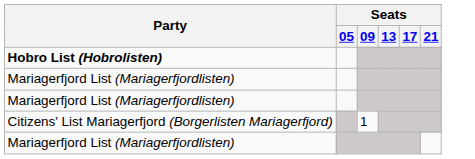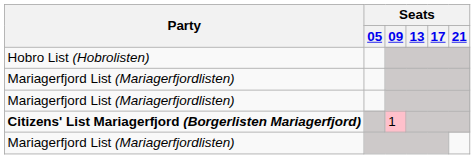(85, 57) bold -> (78, 57) normal
(170, 121) normal -> (184, 121) bold
(364, 121) no background -> (392, 121) pink background
